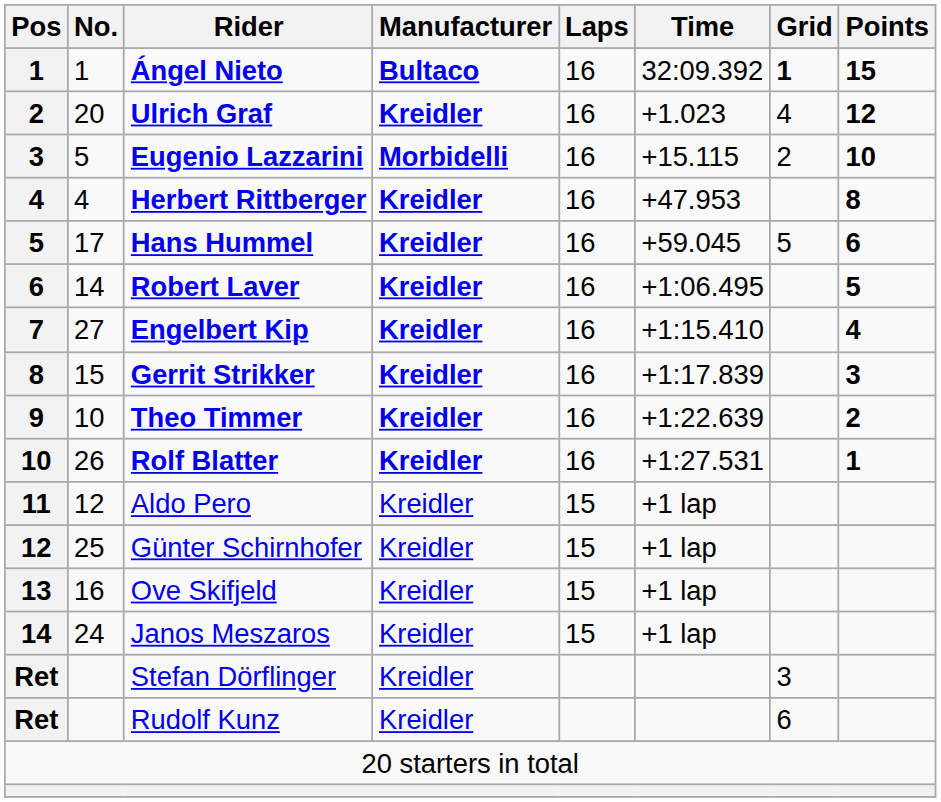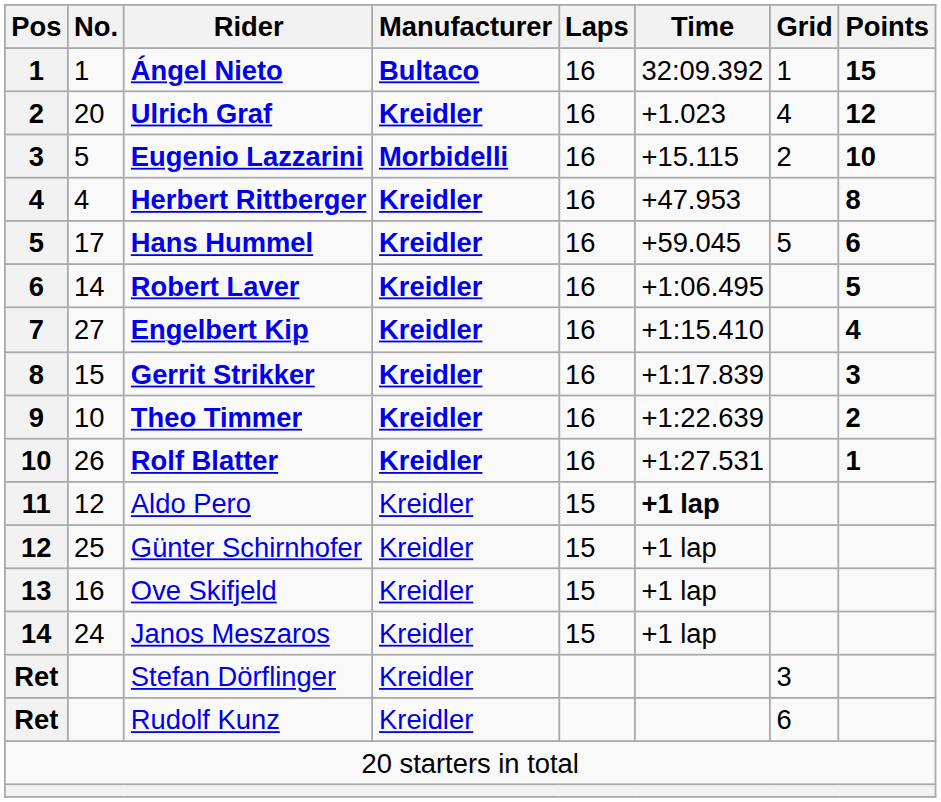(784, 70) bold -> (784, 70) normal
(679, 503) normal -> (681, 503) bold
